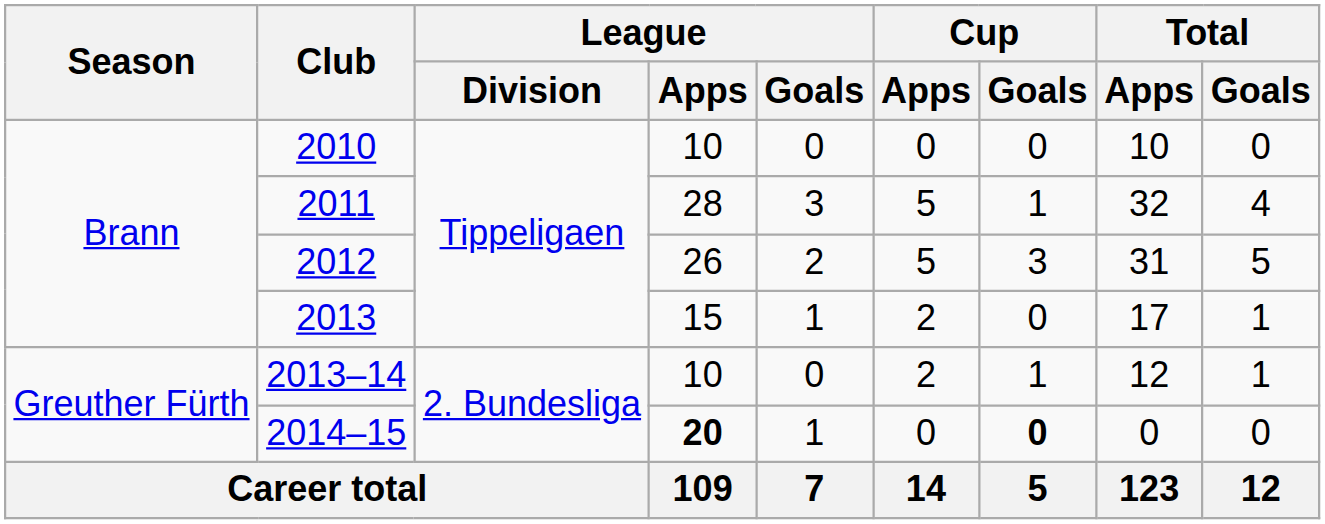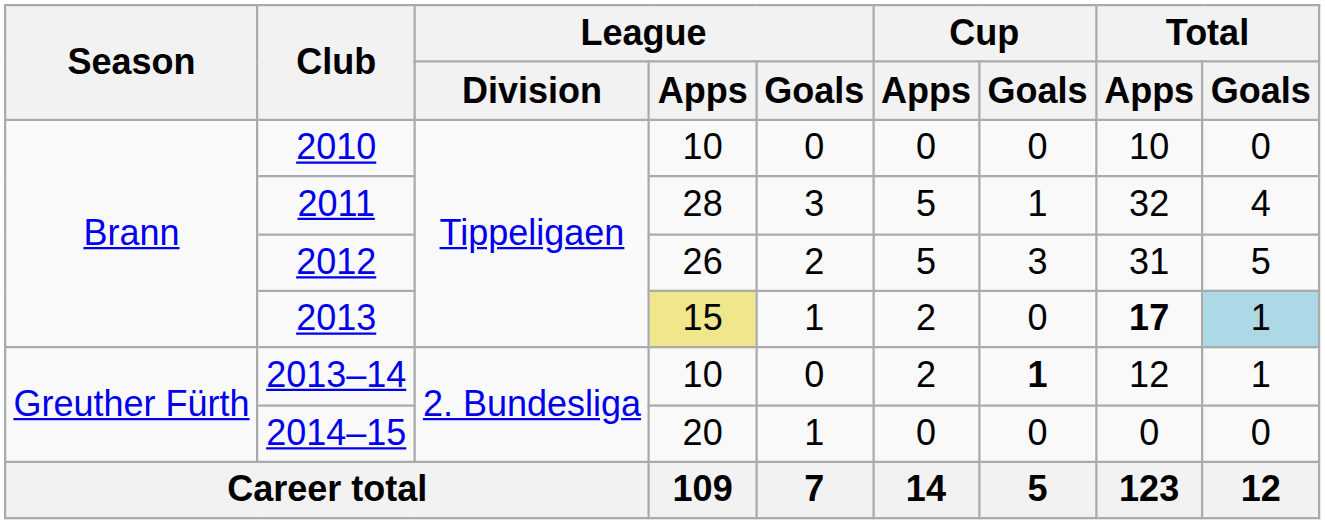(703, 318) no background -> (703, 318) khaki background
(1149, 318) normal -> (1149, 318) bold
(1261, 318) no background -> (1261, 318) lightblue background
(1038, 375) normal -> (1038, 375) bold
(703, 432) bold -> (703, 432) normal
(1038, 432) bold -> (1038, 432) normal
